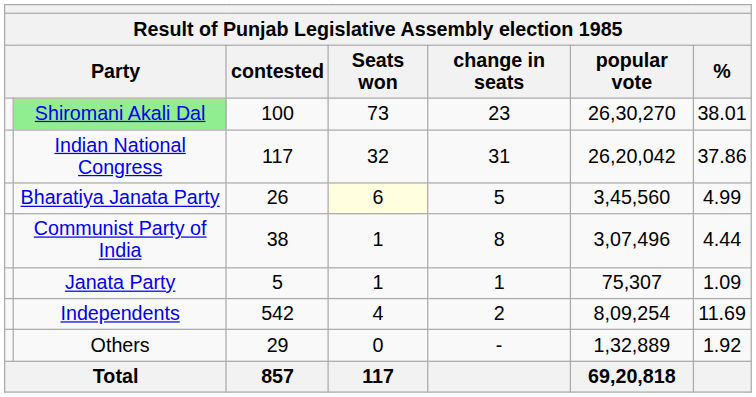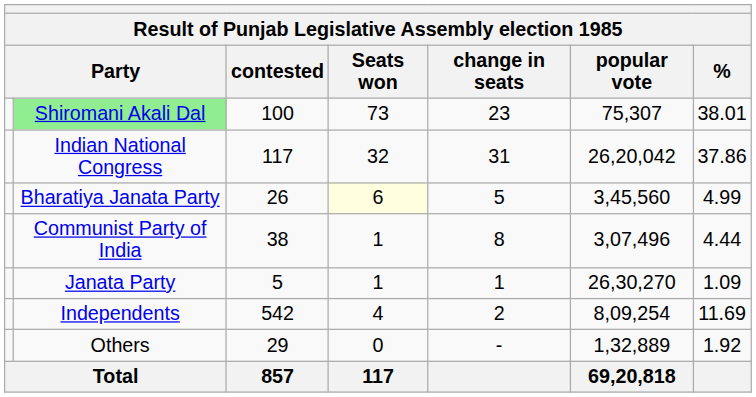(632, 113) 26,30,270 -> (632, 113) 75,307
(632, 282) 75,307 -> (632, 282) 26,30,270
